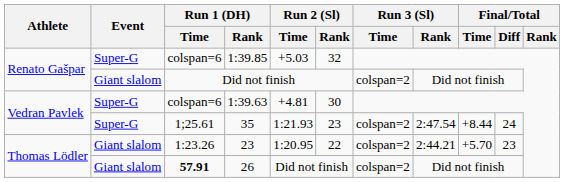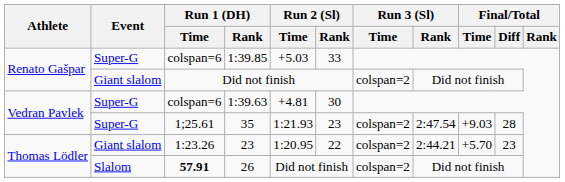(334, 58) 32 -> (334, 58) 33
(477, 123) +8.44 -> (477, 123) +9.03
(509, 123) 24 -> (509, 123) 28
(128, 166) Giant slalom -> (113, 166) Slalom
